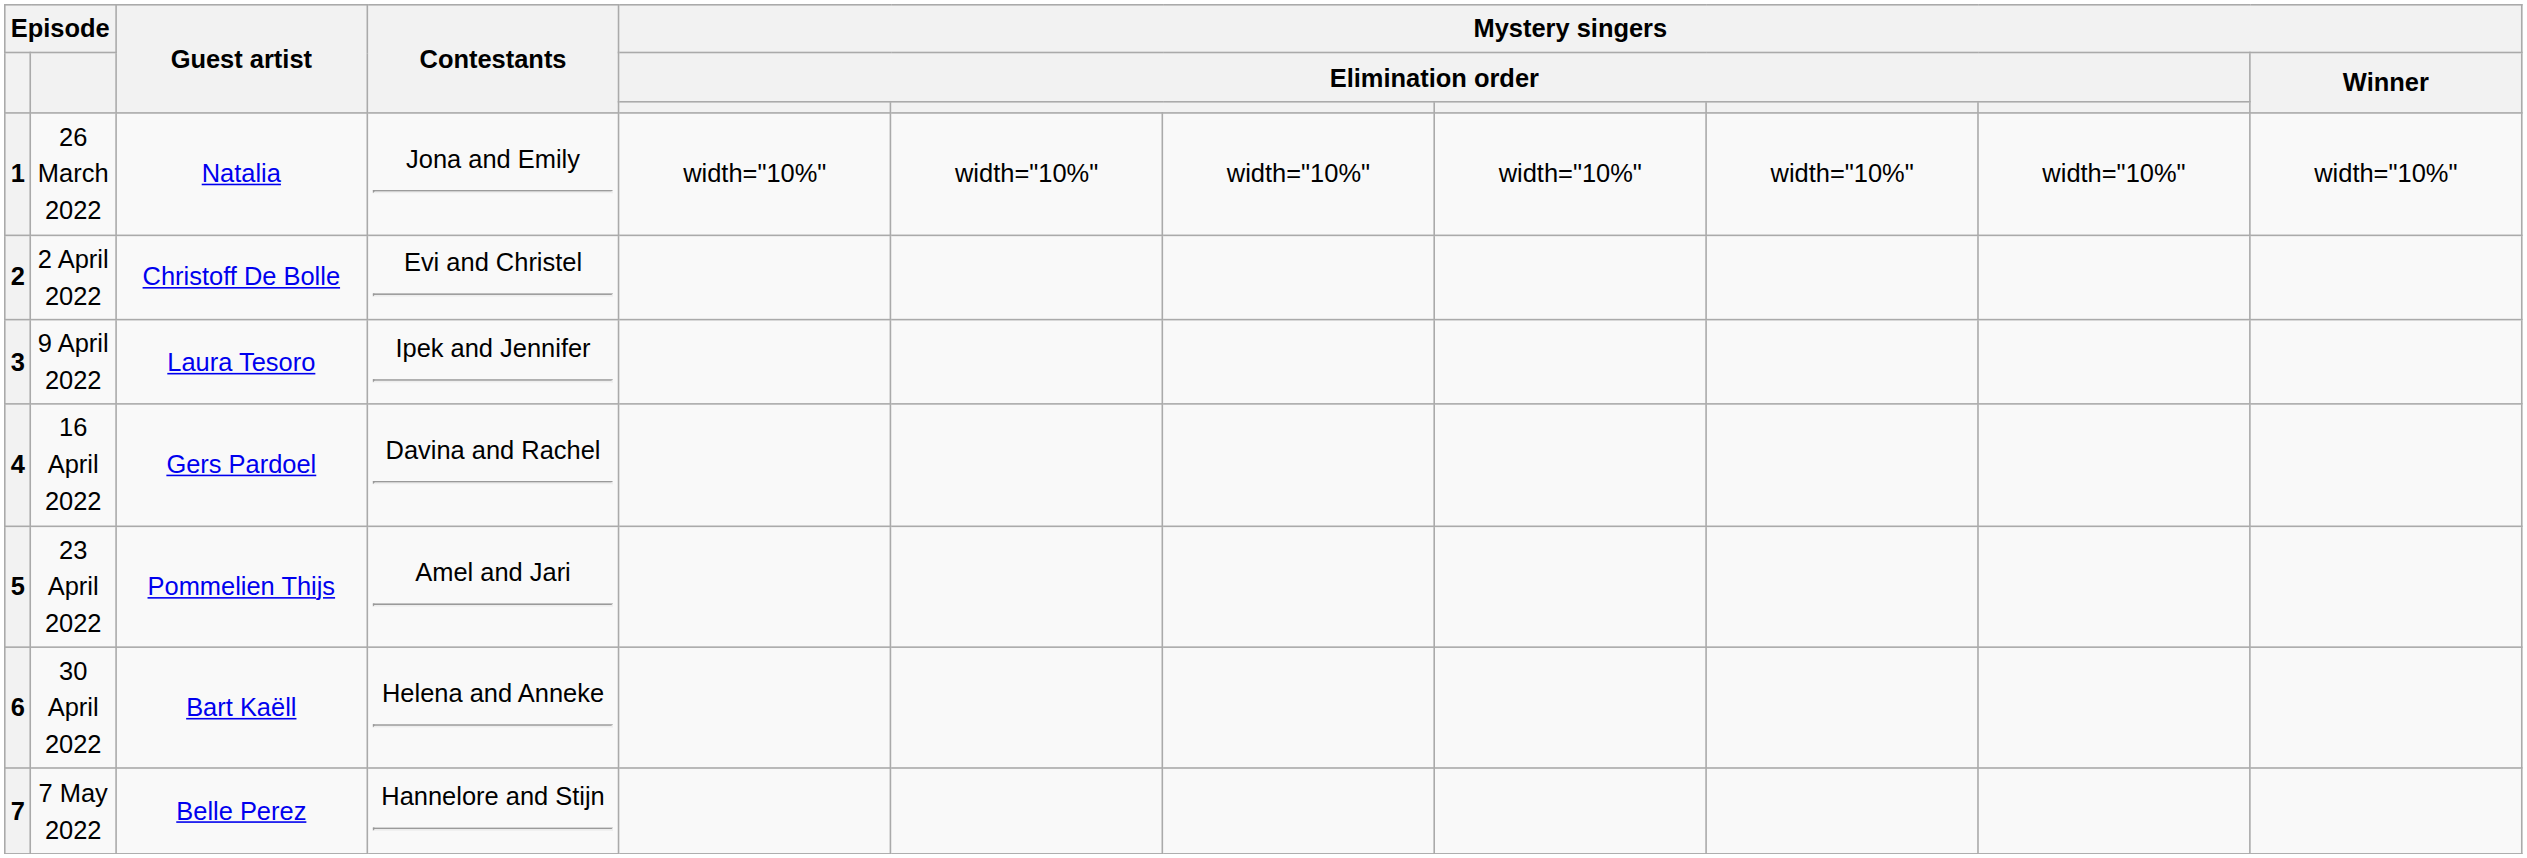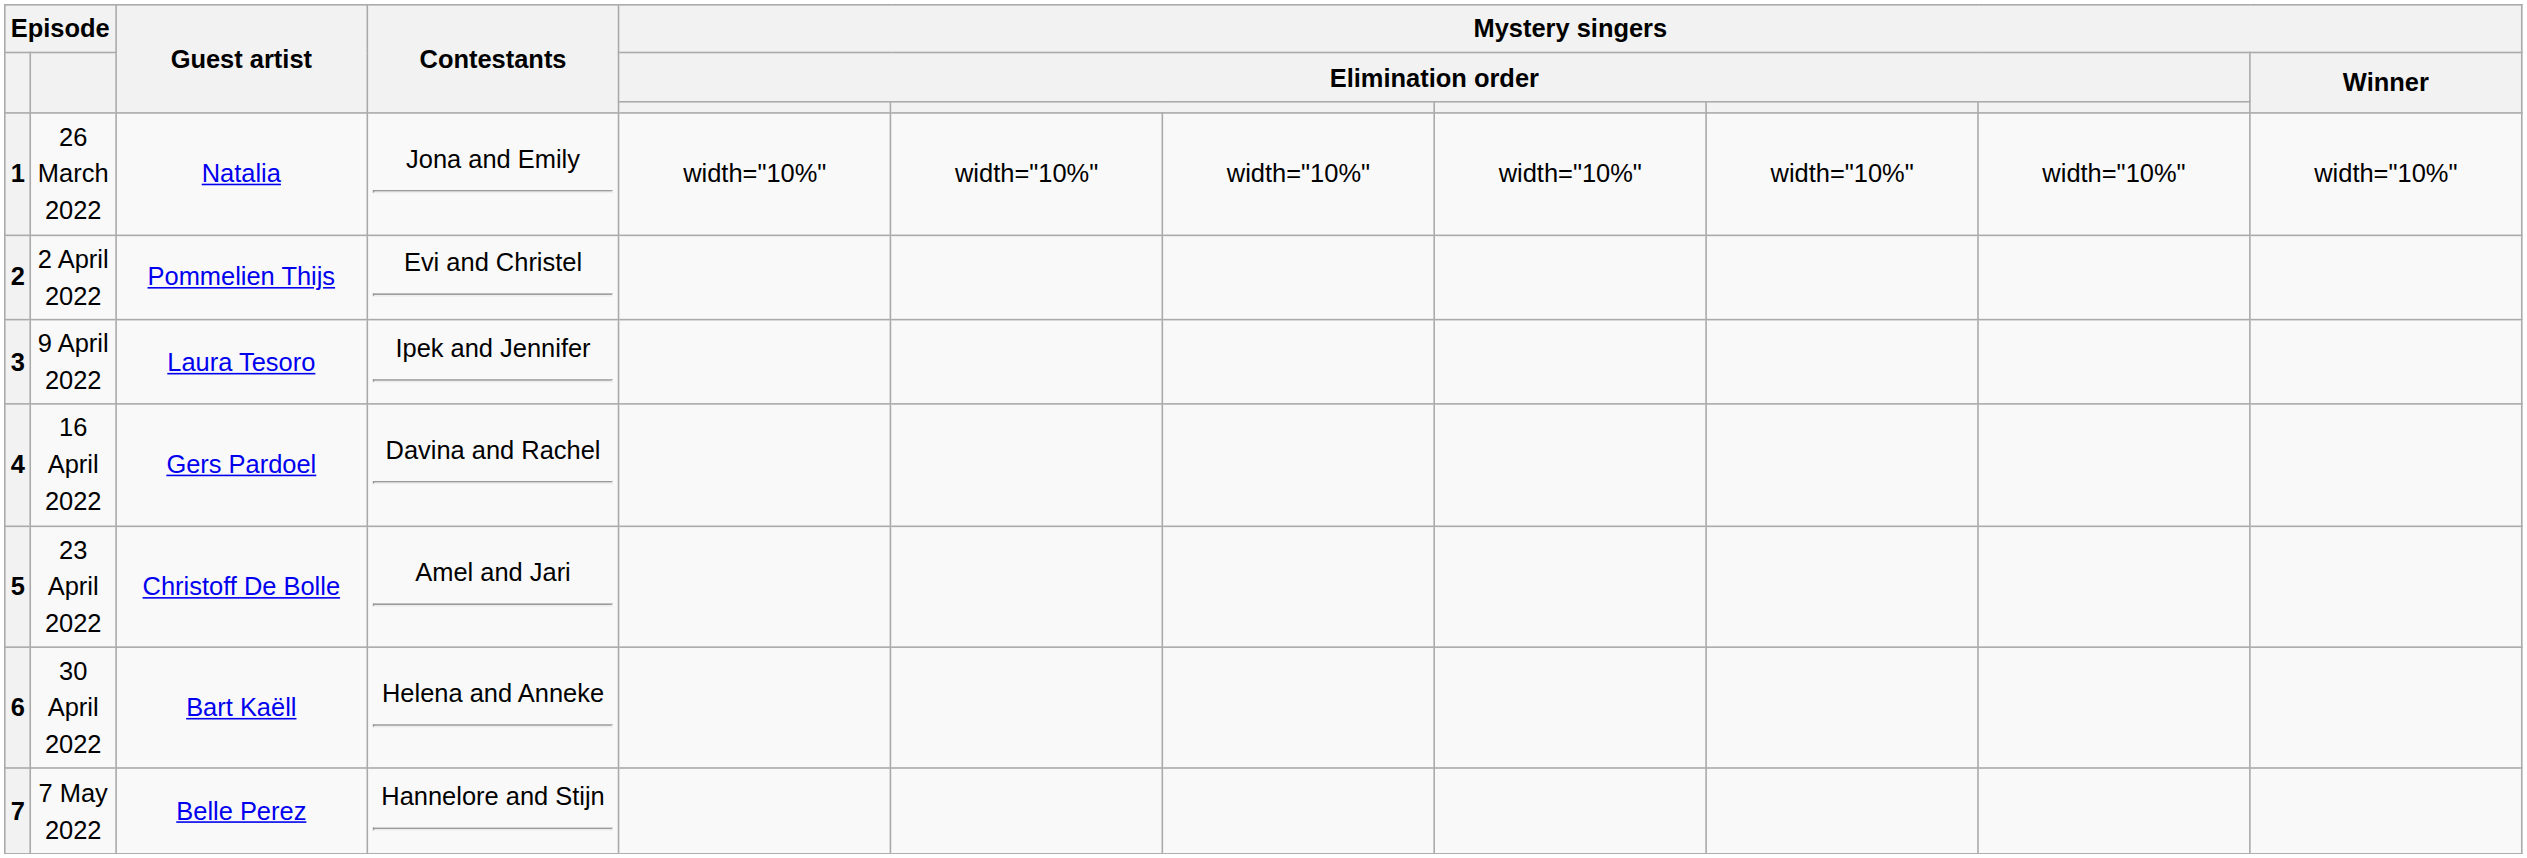(241, 277) Christoff De Bolle -> (241, 277) Pommelien Thijs
(241, 586) Pommelien Thijs -> (241, 586) Christoff De Bolle
